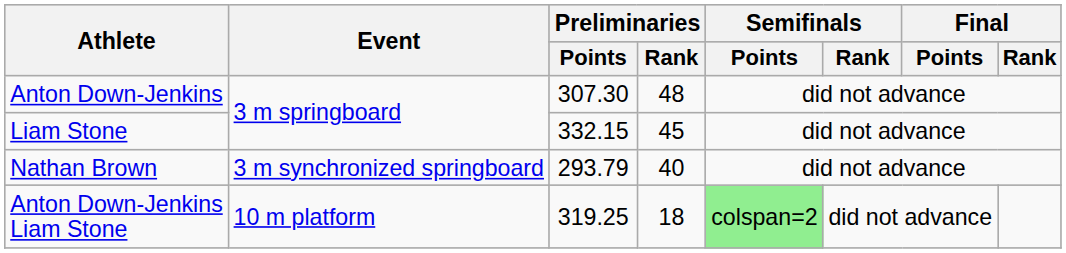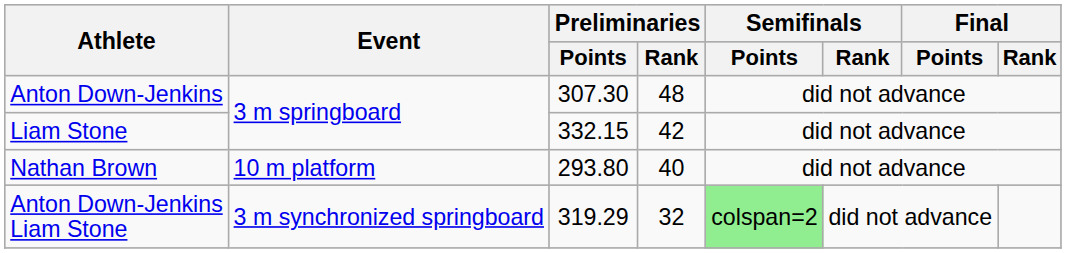(671, 131) 45 -> (671, 131) 42
(389, 168) 3 m synchronized springboard -> (304, 168) 10 m platform
(593, 168) 293.79 -> (593, 168) 293.80
(304, 217) 10 m platform -> (389, 217) 3 m synchronized springboard
(593, 217) 319.25 -> (593, 217) 319.29
(671, 217) 18 -> (671, 217) 32
